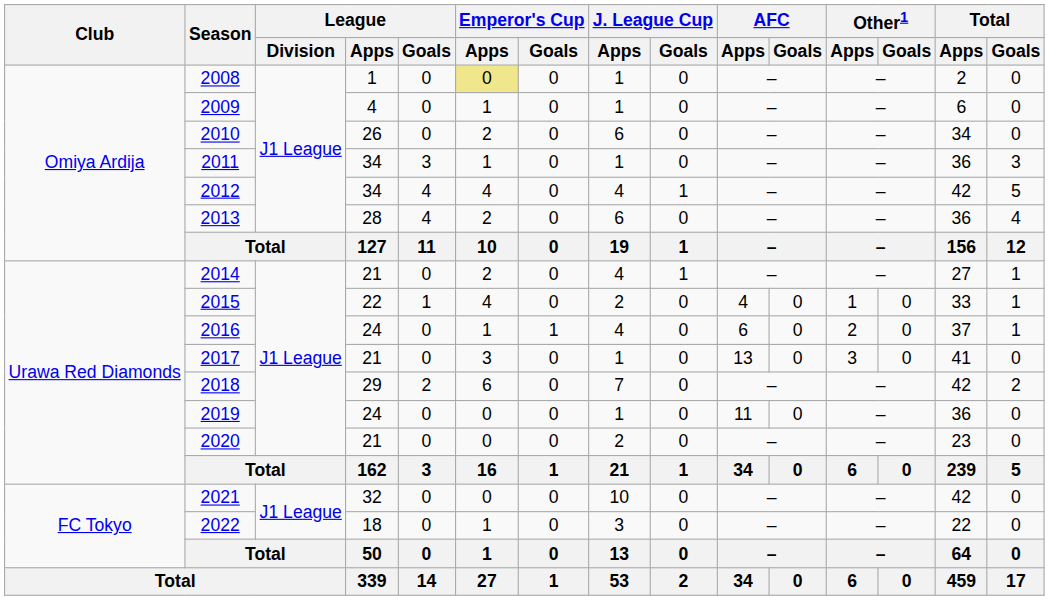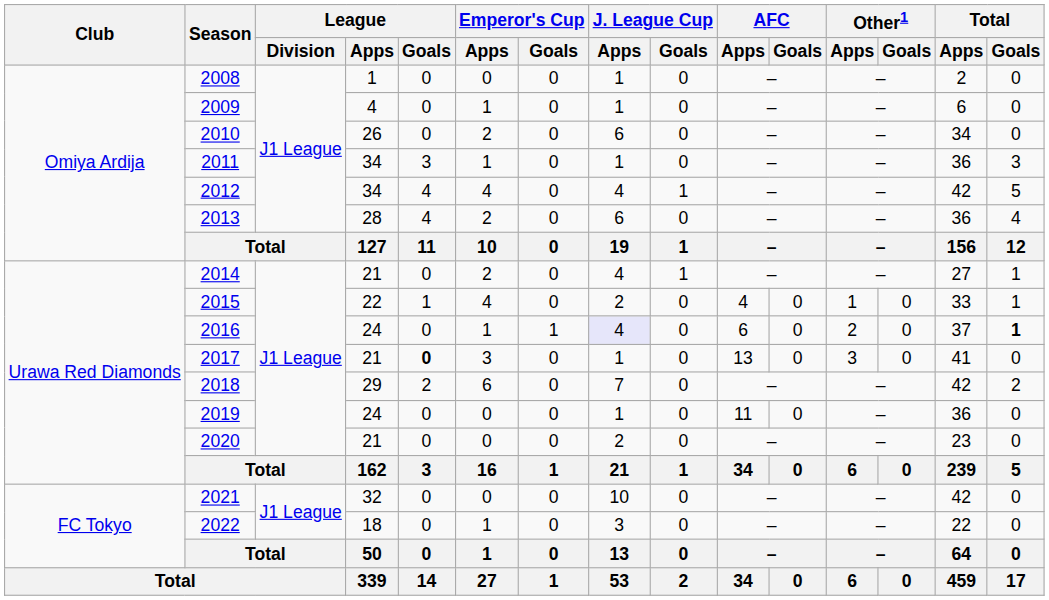(487, 79) khaki background -> (487, 79) no background
(619, 330) no background -> (619, 330) lavender background
(1016, 330) normal -> (1016, 330) bold
(427, 358) normal -> (427, 358) bold
